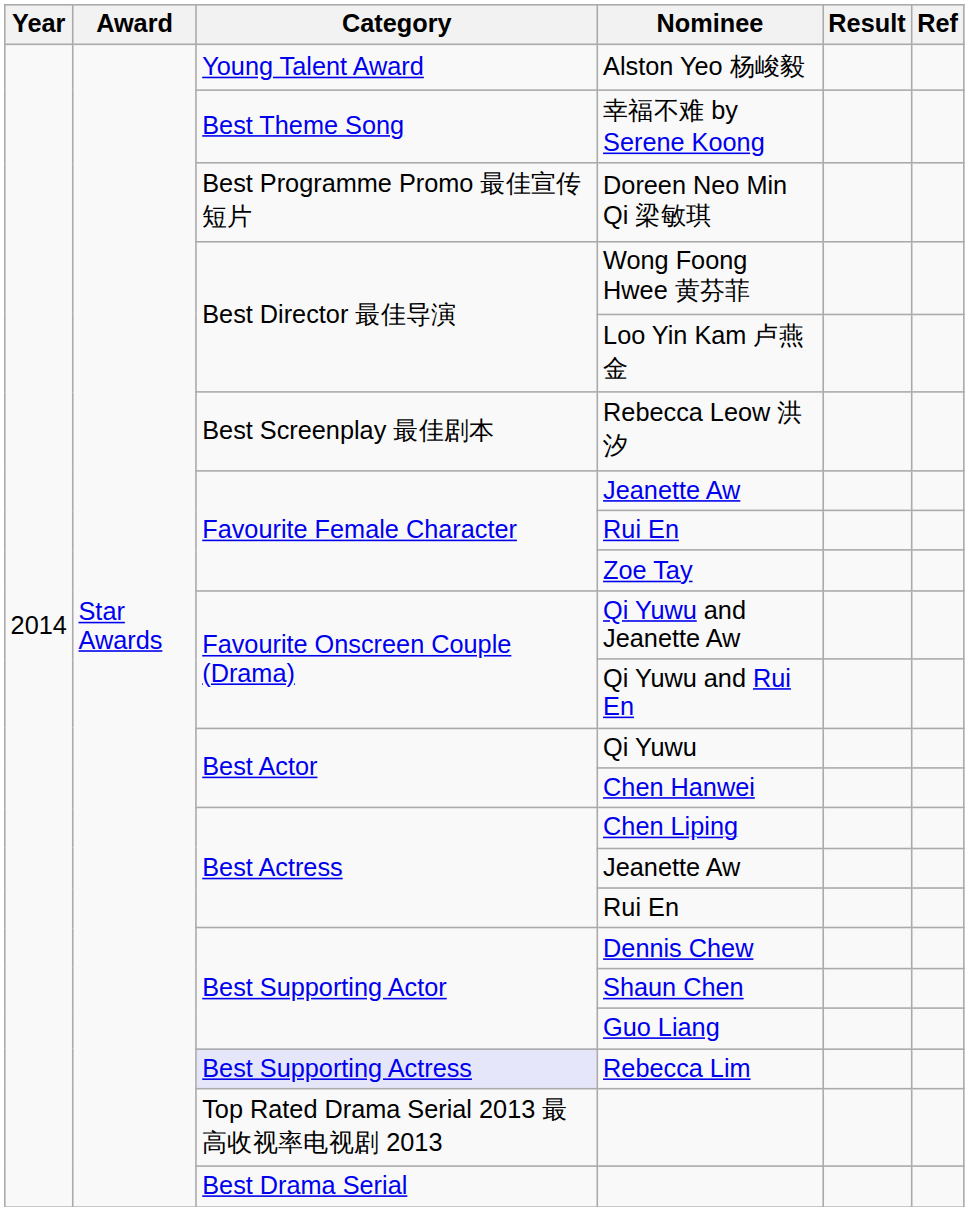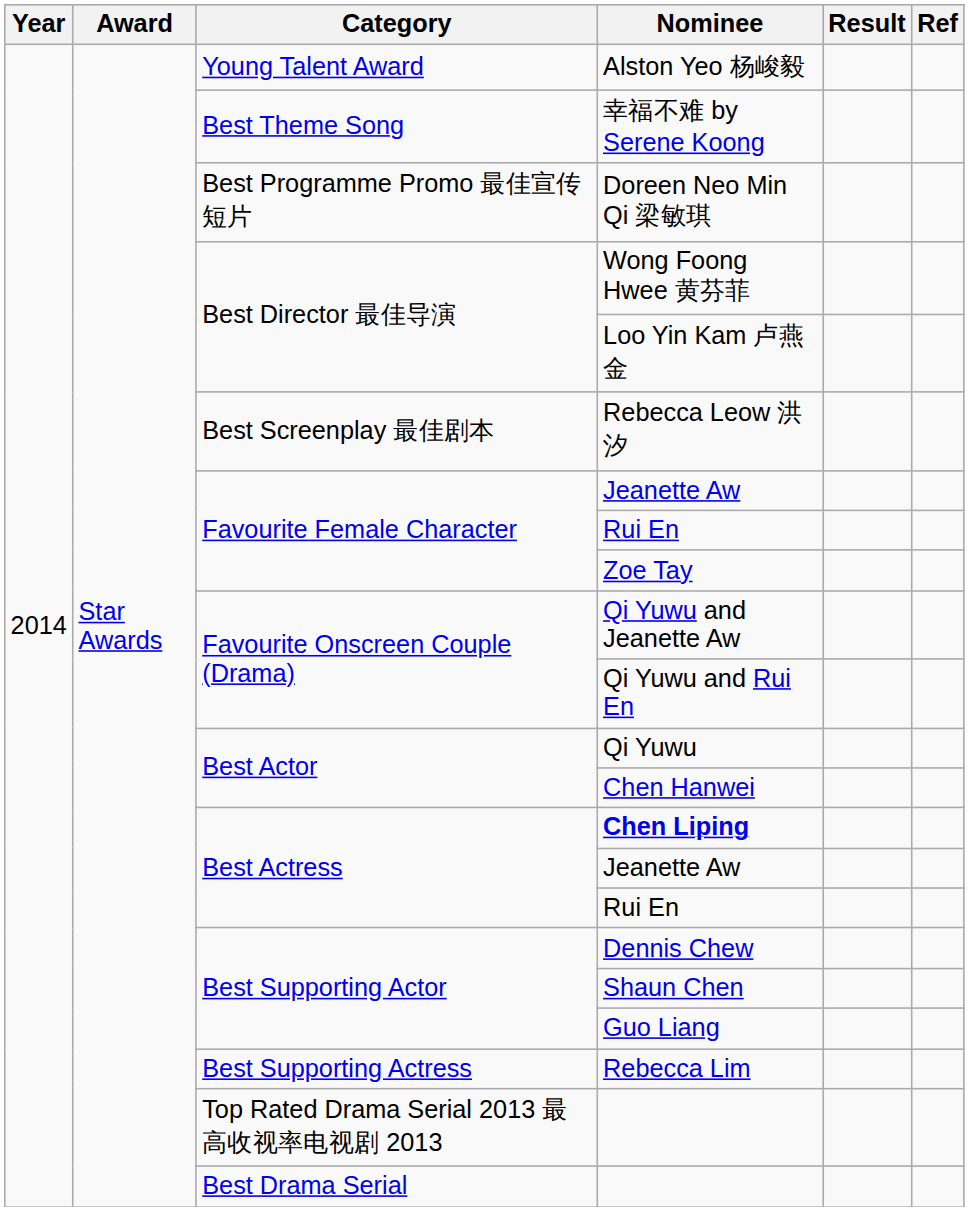(671, 827) normal -> (676, 827) bold
(337, 1068) lavender background -> (337, 1068) no background
